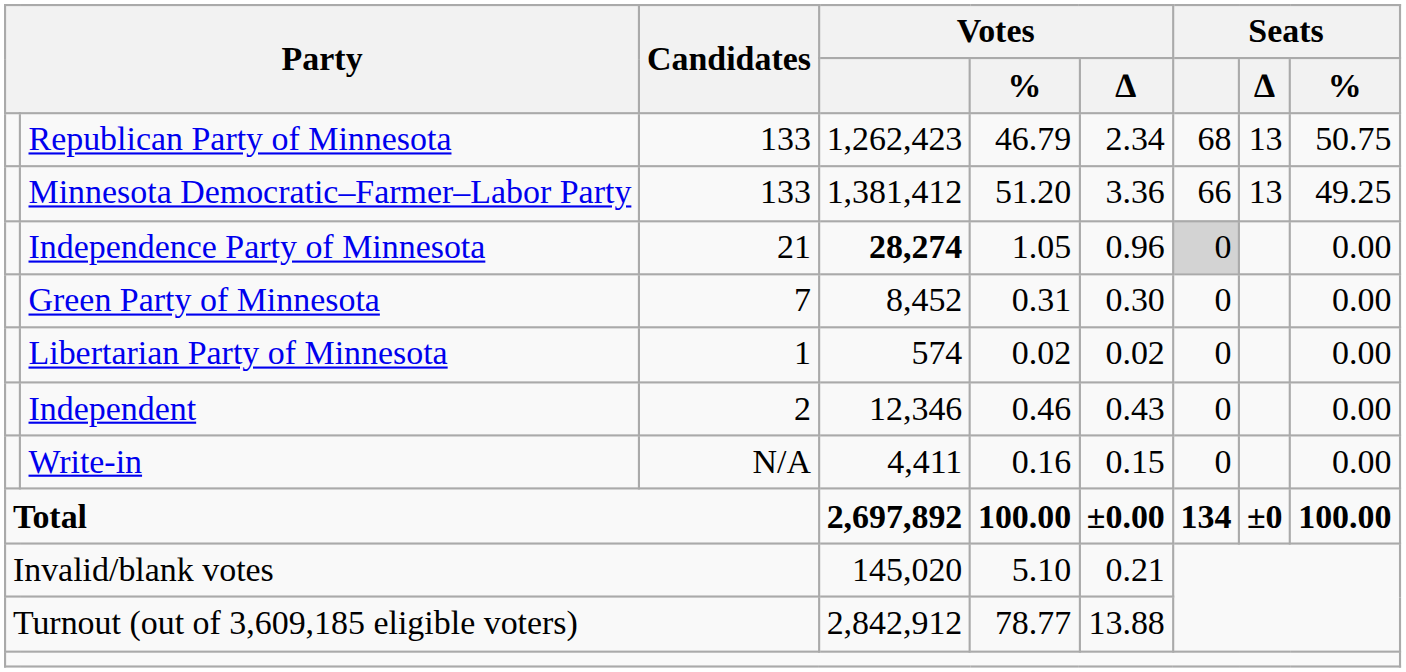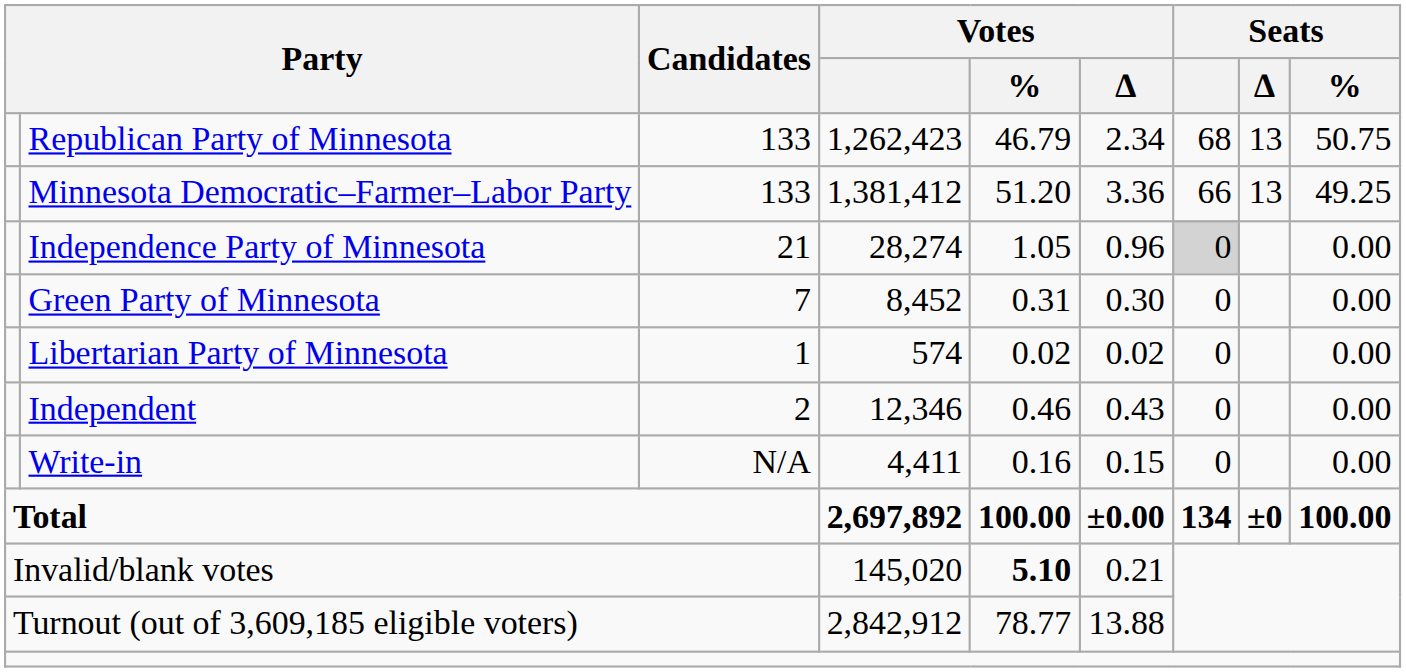(916, 246) bold -> (916, 246) normal
(1042, 569) normal -> (1042, 569) bold
